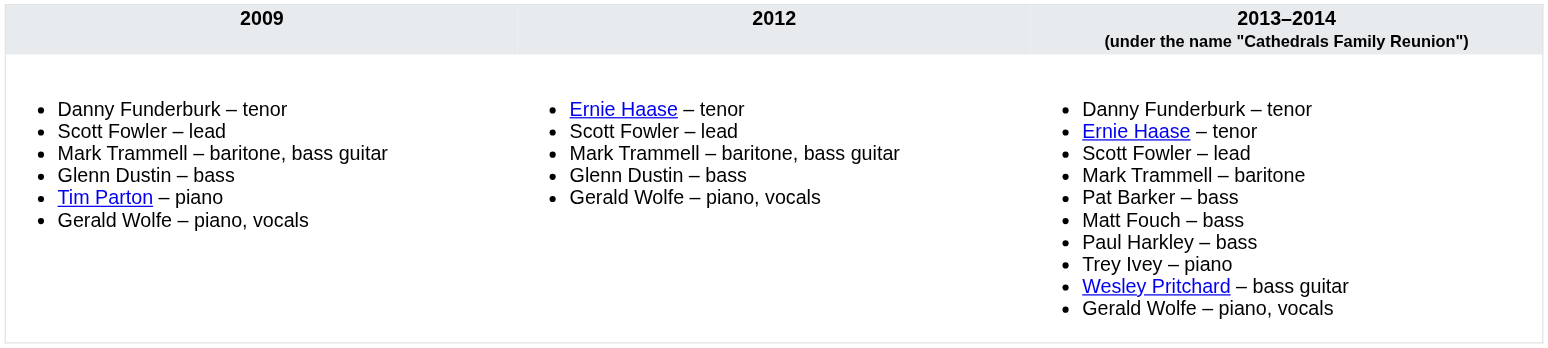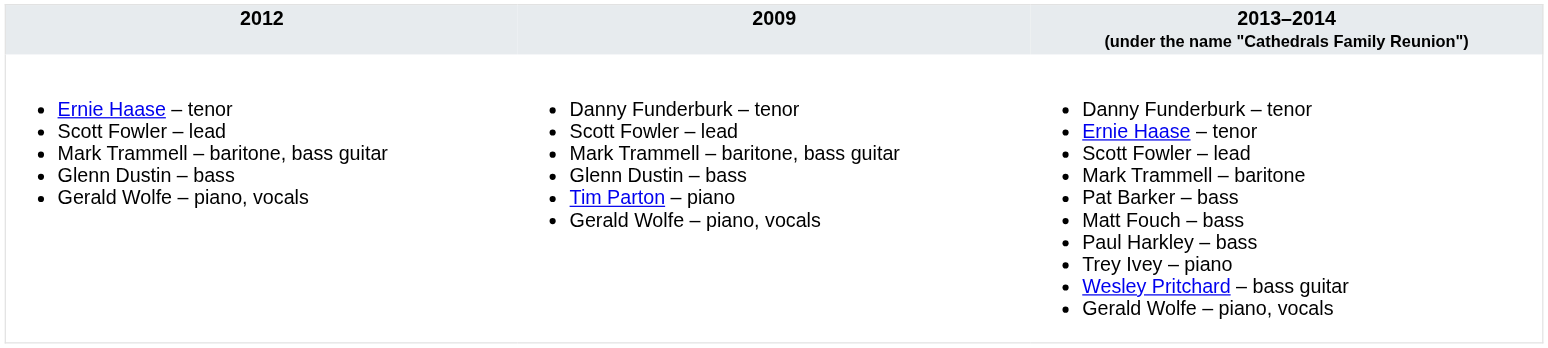columns swapped: (262, 18) <-> (774, 18)
